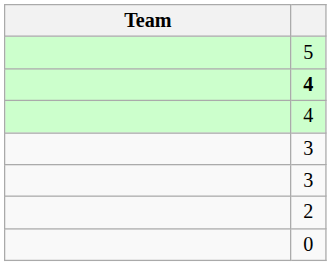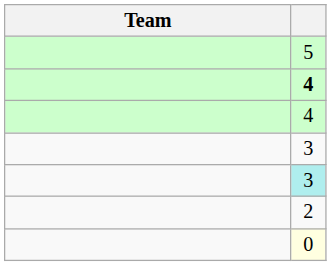(308, 180) no background -> (308, 180) paleturquoise background
(308, 244) no background -> (308, 244) lightyellow background
